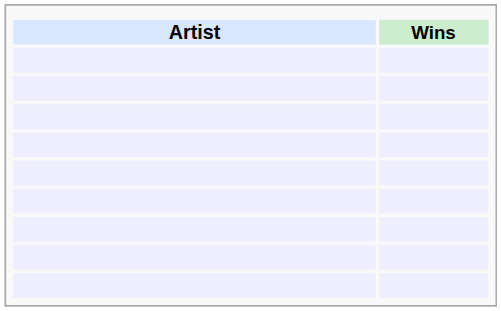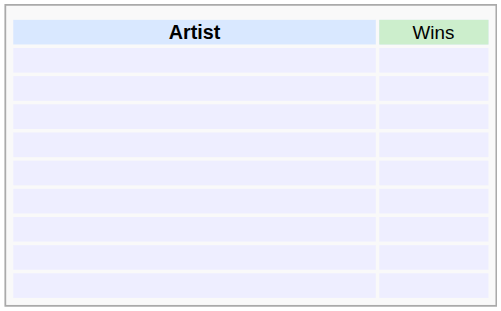(433, 33) bold -> (433, 33) normal
